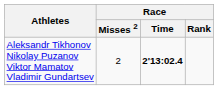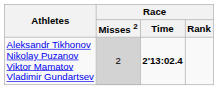(118, 61) no background -> (118, 61) lightgrey background
